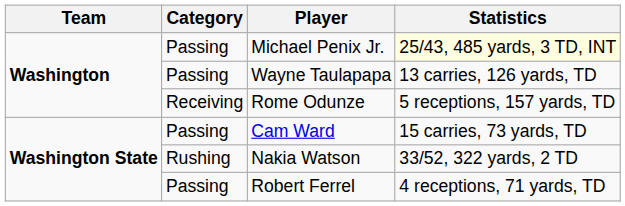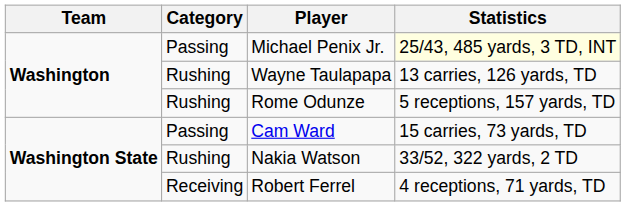(197, 74) Passing -> (198, 74) Rushing
(205, 102) Receiving -> (198, 102) Rushing
(197, 186) Passing -> (205, 186) Receiving
